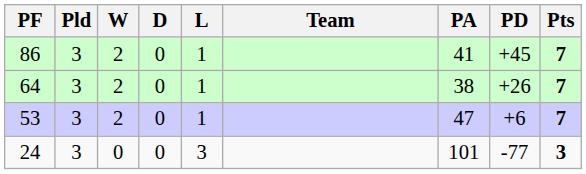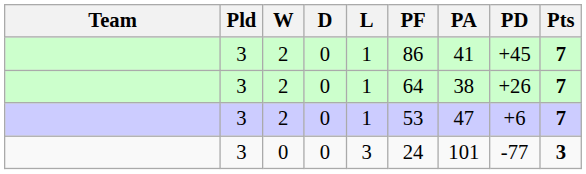columns swapped: (330, 20) <-> (30, 20)
